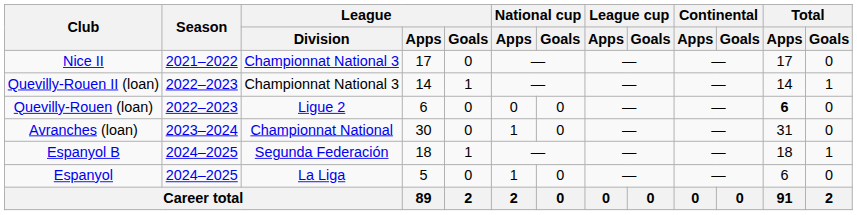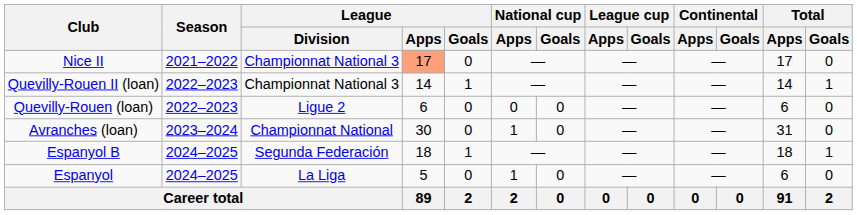(424, 61) no background -> (424, 61) lightsalmon background
(784, 107) bold -> (784, 107) normal
